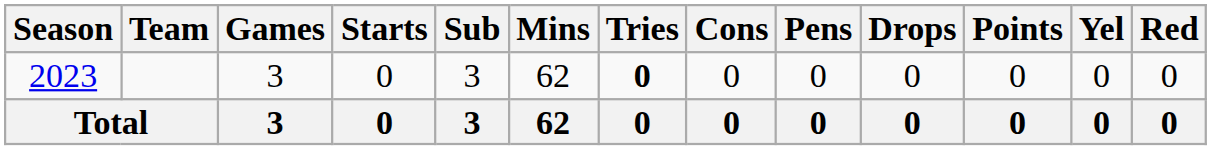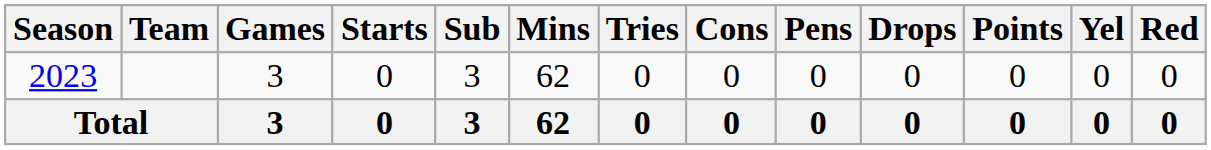(642, 74) bold -> (642, 74) normal
